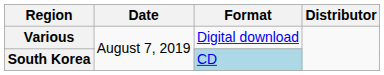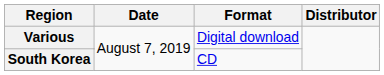(207, 59) lightblue background -> (207, 59) no background
